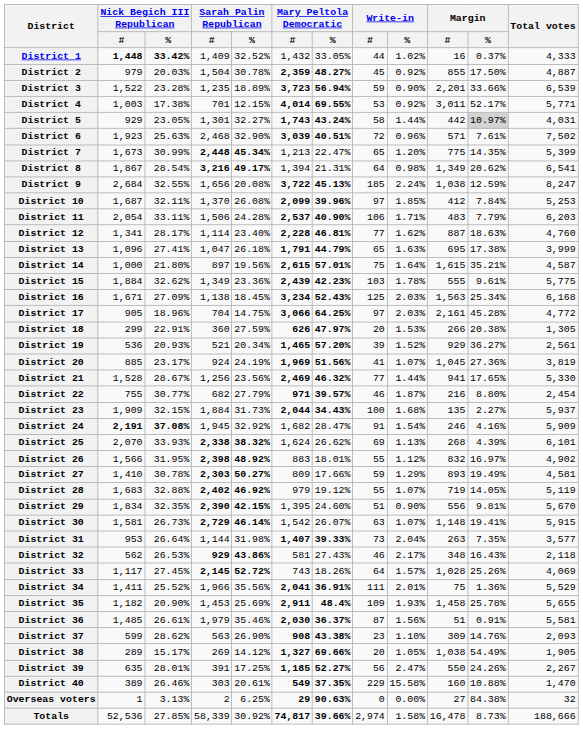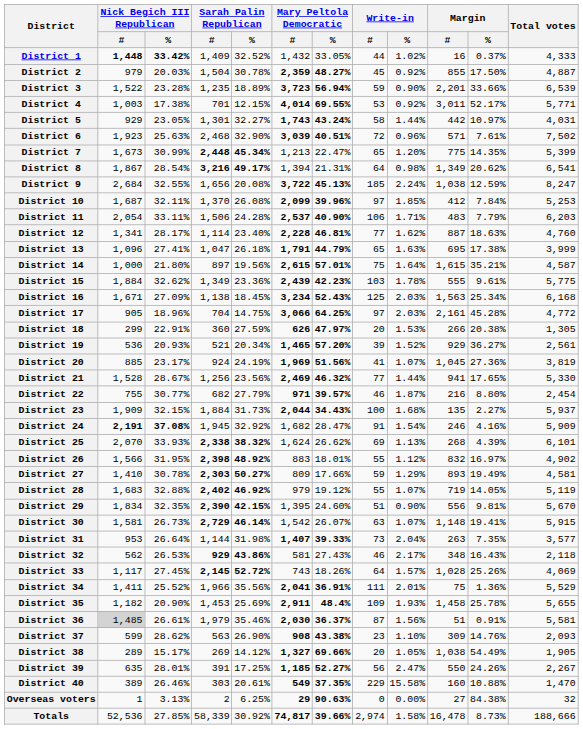(488, 120) lightgrey background -> (488, 120) no background
(128, 620) no background -> (128, 620) lightgrey background
